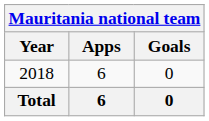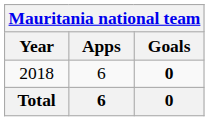(169, 73) normal -> (169, 73) bold
